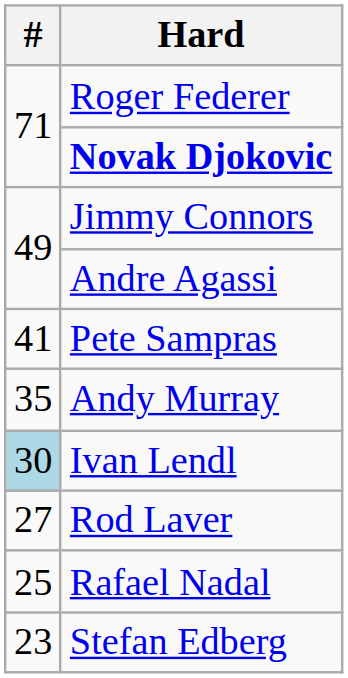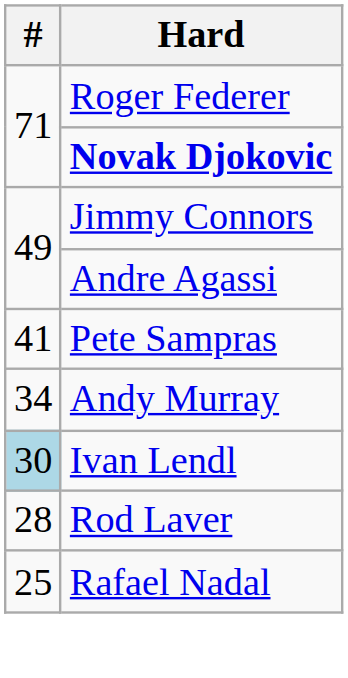(33, 398) 35 -> (33, 398) 34
(33, 520) 27 -> (33, 520) 28
- row: (178, 641)
